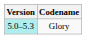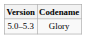(21, 26) paleturquoise background -> (21, 26) no background
